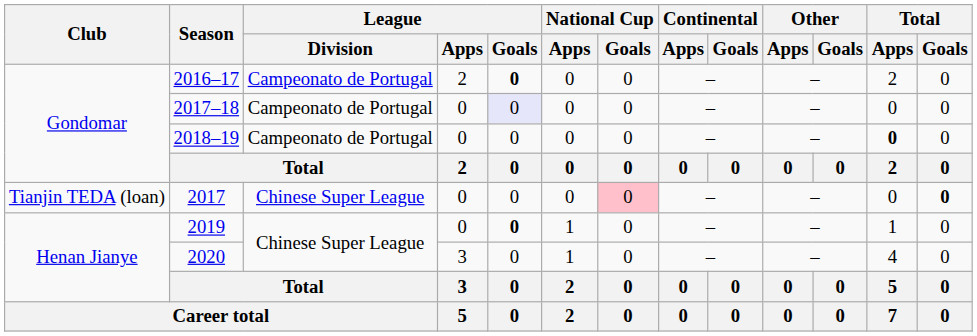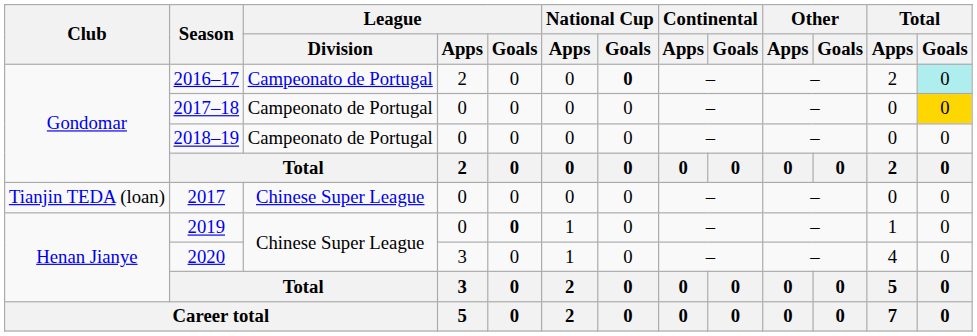(515, 78) bold -> (515, 78) normal
(628, 78) normal -> (628, 78) bold
(945, 78) no background -> (945, 78) paleturquoise background
(515, 108) lavender background -> (515, 108) no background
(945, 108) no background -> (945, 108) gold background
(892, 138) bold -> (892, 138) normal
(628, 197) pink background -> (628, 197) no background
(945, 197) bold -> (945, 197) normal
